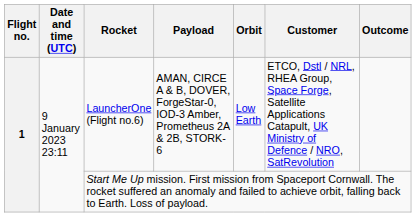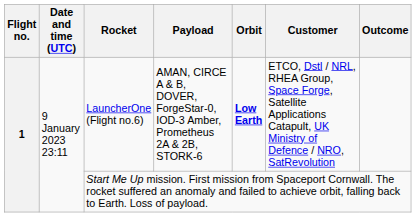(248, 114) normal -> (249, 114) bold
